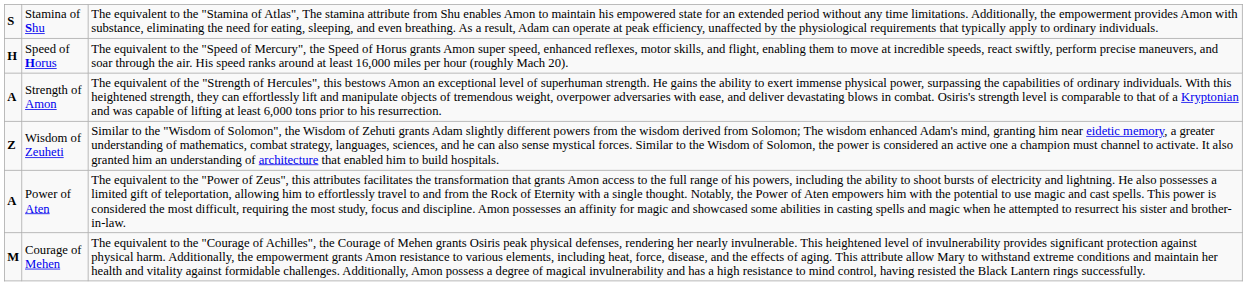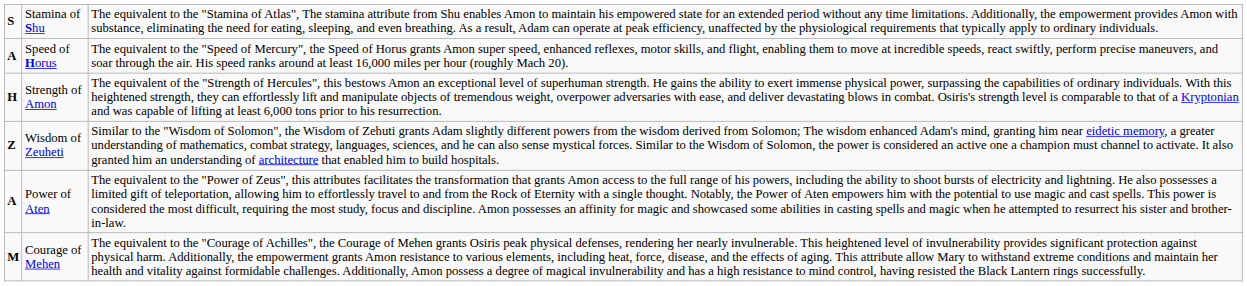(12, 55) H -> (12, 55) A
(12, 97) A -> (12, 97) H
